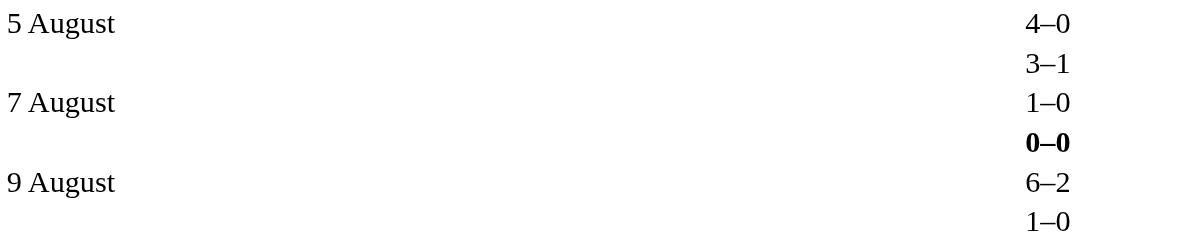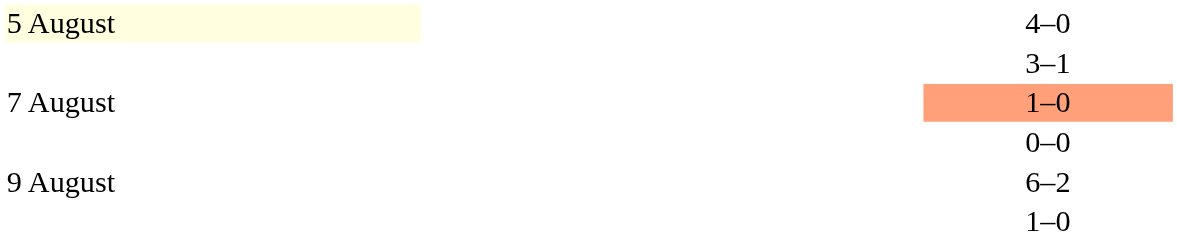(61, 23) no background -> (61, 23) lightyellow background
(1048, 102) no background -> (1048, 102) lightsalmon background
(1048, 142) bold -> (1048, 142) normal
